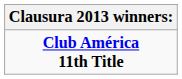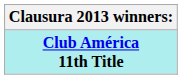(91, 52) no background -> (91, 52) paleturquoise background
